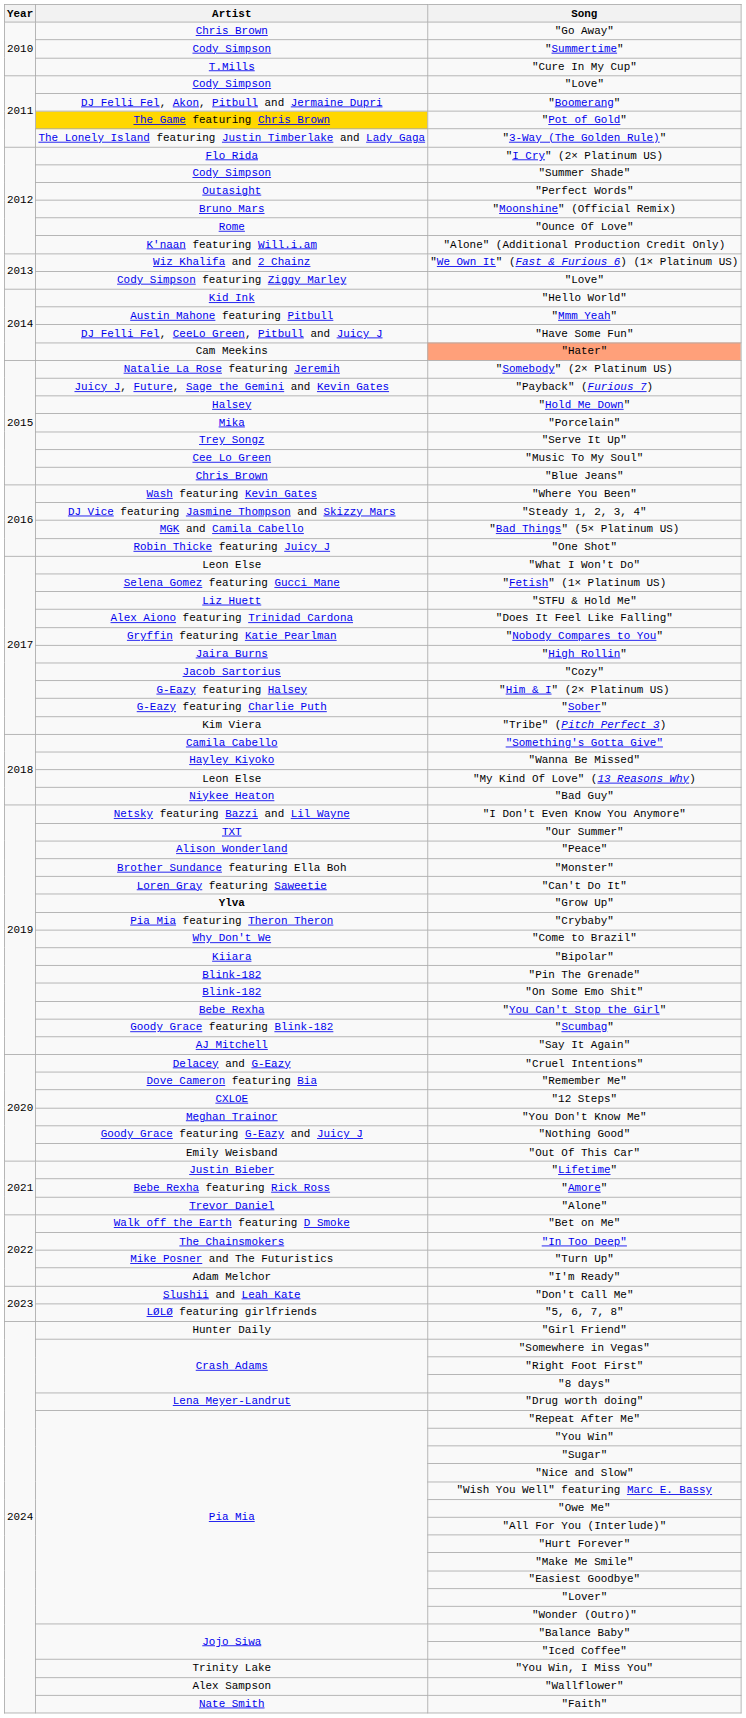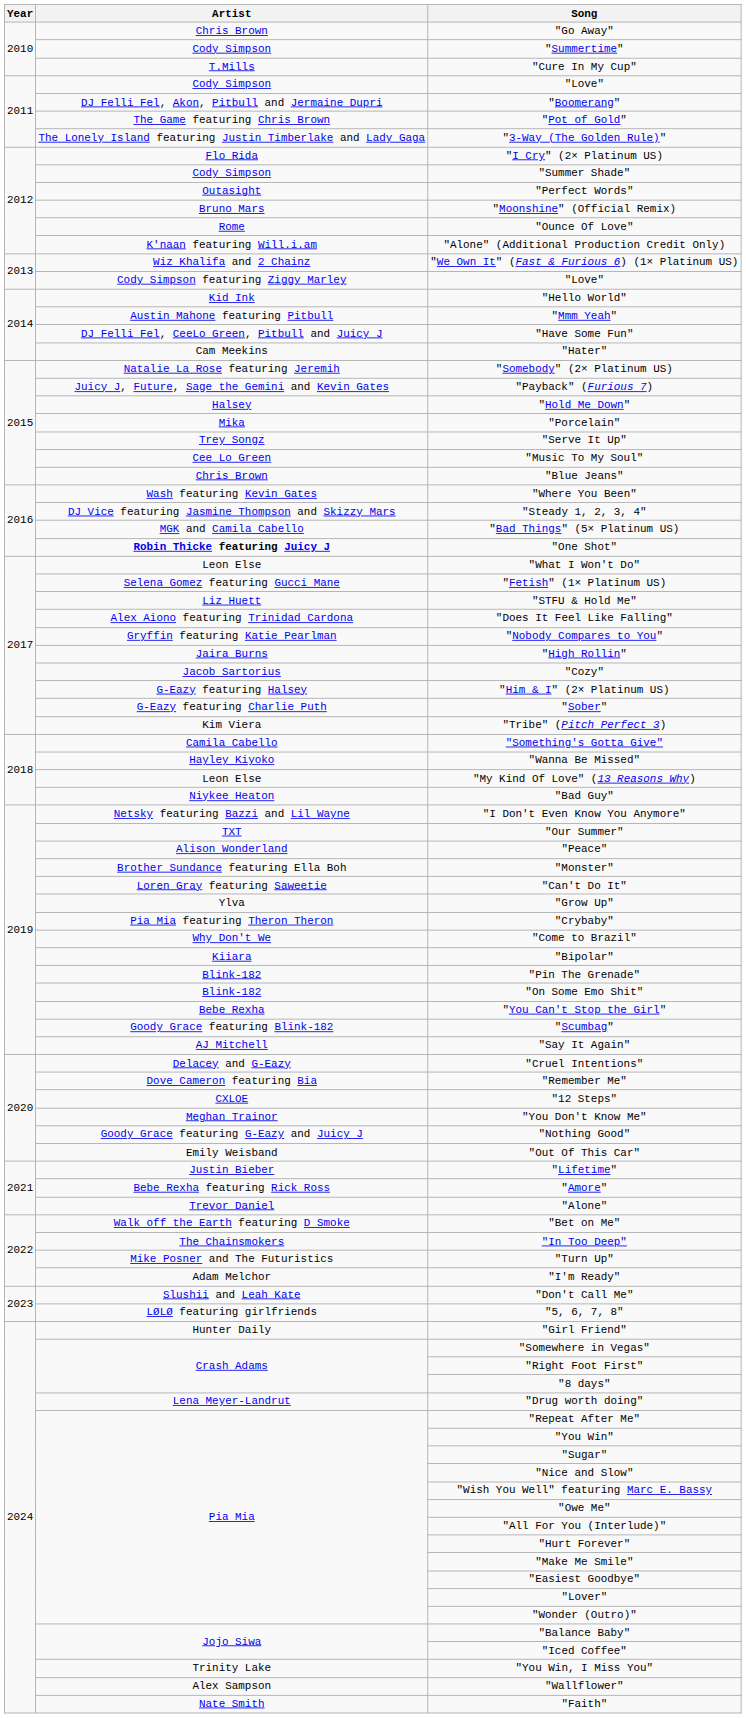(232, 120) gold background -> (232, 120) no background
(584, 351) lightsalmon background -> (584, 351) no background
(232, 547) normal -> (232, 547) bold
(232, 903) bold -> (232, 903) normal
